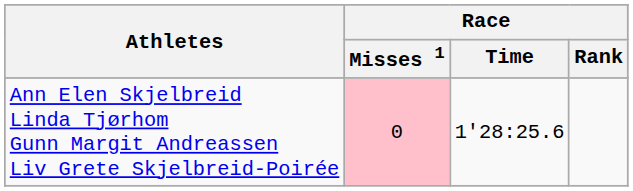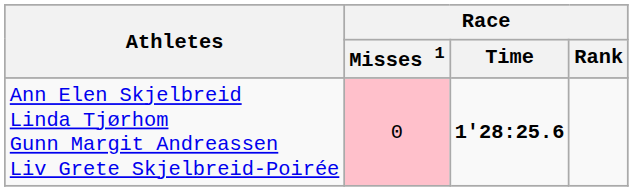(510, 132) normal -> (510, 132) bold
